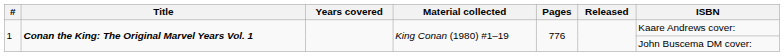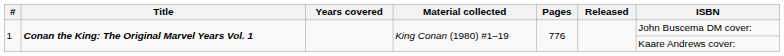(687, 28) Kaare Andrews cover: -> (695, 28) John Buscema DM cover:
(695, 43) John Buscema DM cover: -> (687, 43) Kaare Andrews cover:
